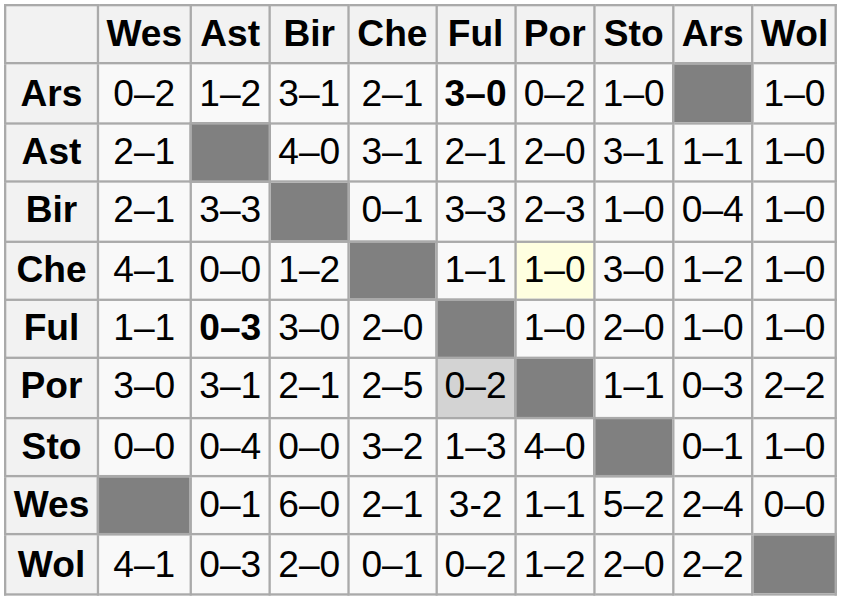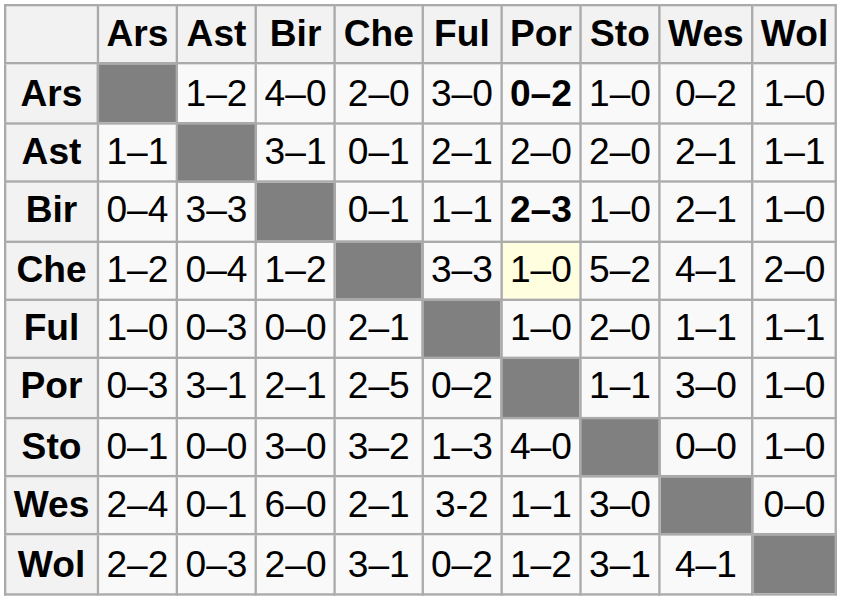columns swapped: (713, 33) <-> (144, 33)
(309, 92) 3–1 -> (296, 92) 4–0
(392, 92) 2–1 -> (379, 92) 2–0
(476, 92) bold -> (462, 92) normal
(555, 92) normal -> (541, 92) bold
(309, 151) 4–0 -> (296, 151) 3–1
(392, 151) 3–1 -> (379, 151) 0–1
(634, 151) 3–1 -> (620, 151) 2–0
(795, 151) 1–0 -> (795, 151) 1–1
(476, 210) 3–3 -> (462, 210) 1–1
(555, 210) normal -> (541, 210) bold
(230, 269) 0–0 -> (217, 269) 0–4
(476, 269) 1–1 -> (462, 269) 3–3
(634, 269) 3–0 -> (620, 269) 5–2
(795, 269) 1–0 -> (795, 269) 2–0
(230, 328) bold -> (217, 328) normal
(309, 328) 3–0 -> (296, 328) 0–0
(392, 328) 2–0 -> (379, 328) 2–1
(795, 328) 1–0 -> (795, 328) 1–1
(476, 387) lightgrey background -> (462, 387) no background
(795, 387) 2–2 -> (795, 387) 1–0
(230, 446) 0–4 -> (217, 446) 0–0
(309, 446) 0–0 -> (296, 446) 3–0
(634, 504) 5–2 -> (620, 504) 3–0
(392, 563) 0–1 -> (379, 563) 3–1
(634, 563) 2–0 -> (620, 563) 3–1
